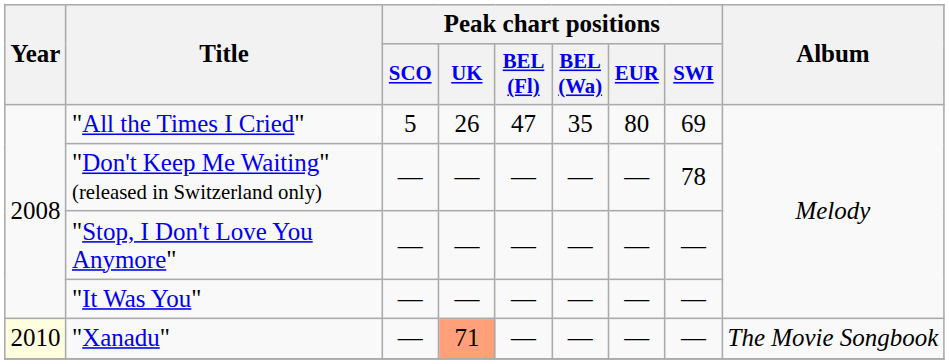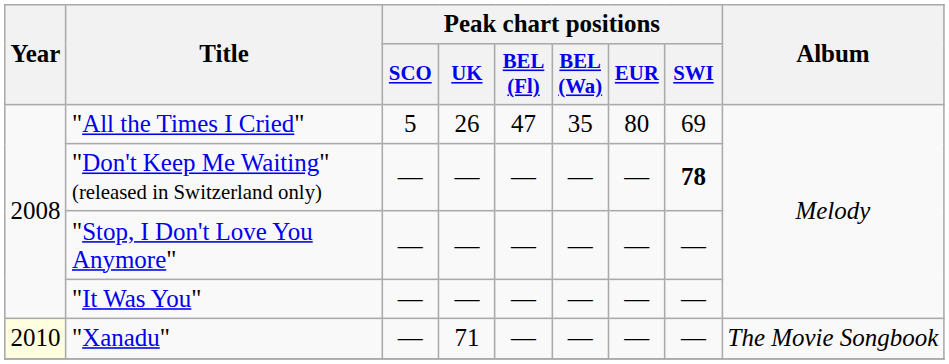(693, 177) normal -> (693, 177) bold
(467, 338) lightsalmon background -> (467, 338) no background
